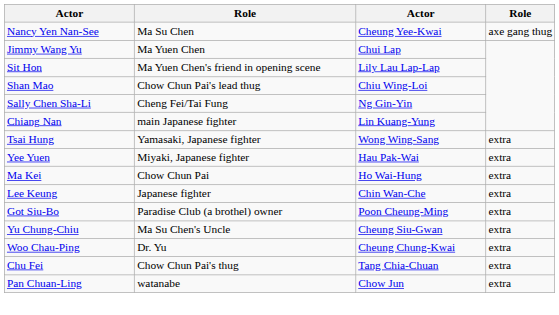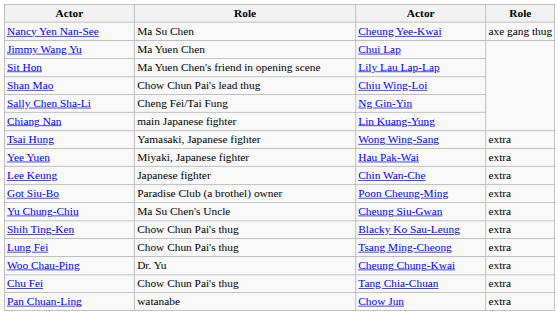- row: (24, 175)
+ row: (41, 229)
+ row: (28, 247)
